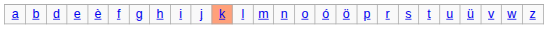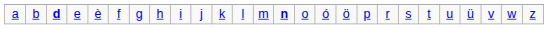(57, 14) normal -> (57, 14) bold
(222, 14) lightsalmon background -> (222, 14) no background
(284, 14) normal -> (284, 14) bold
